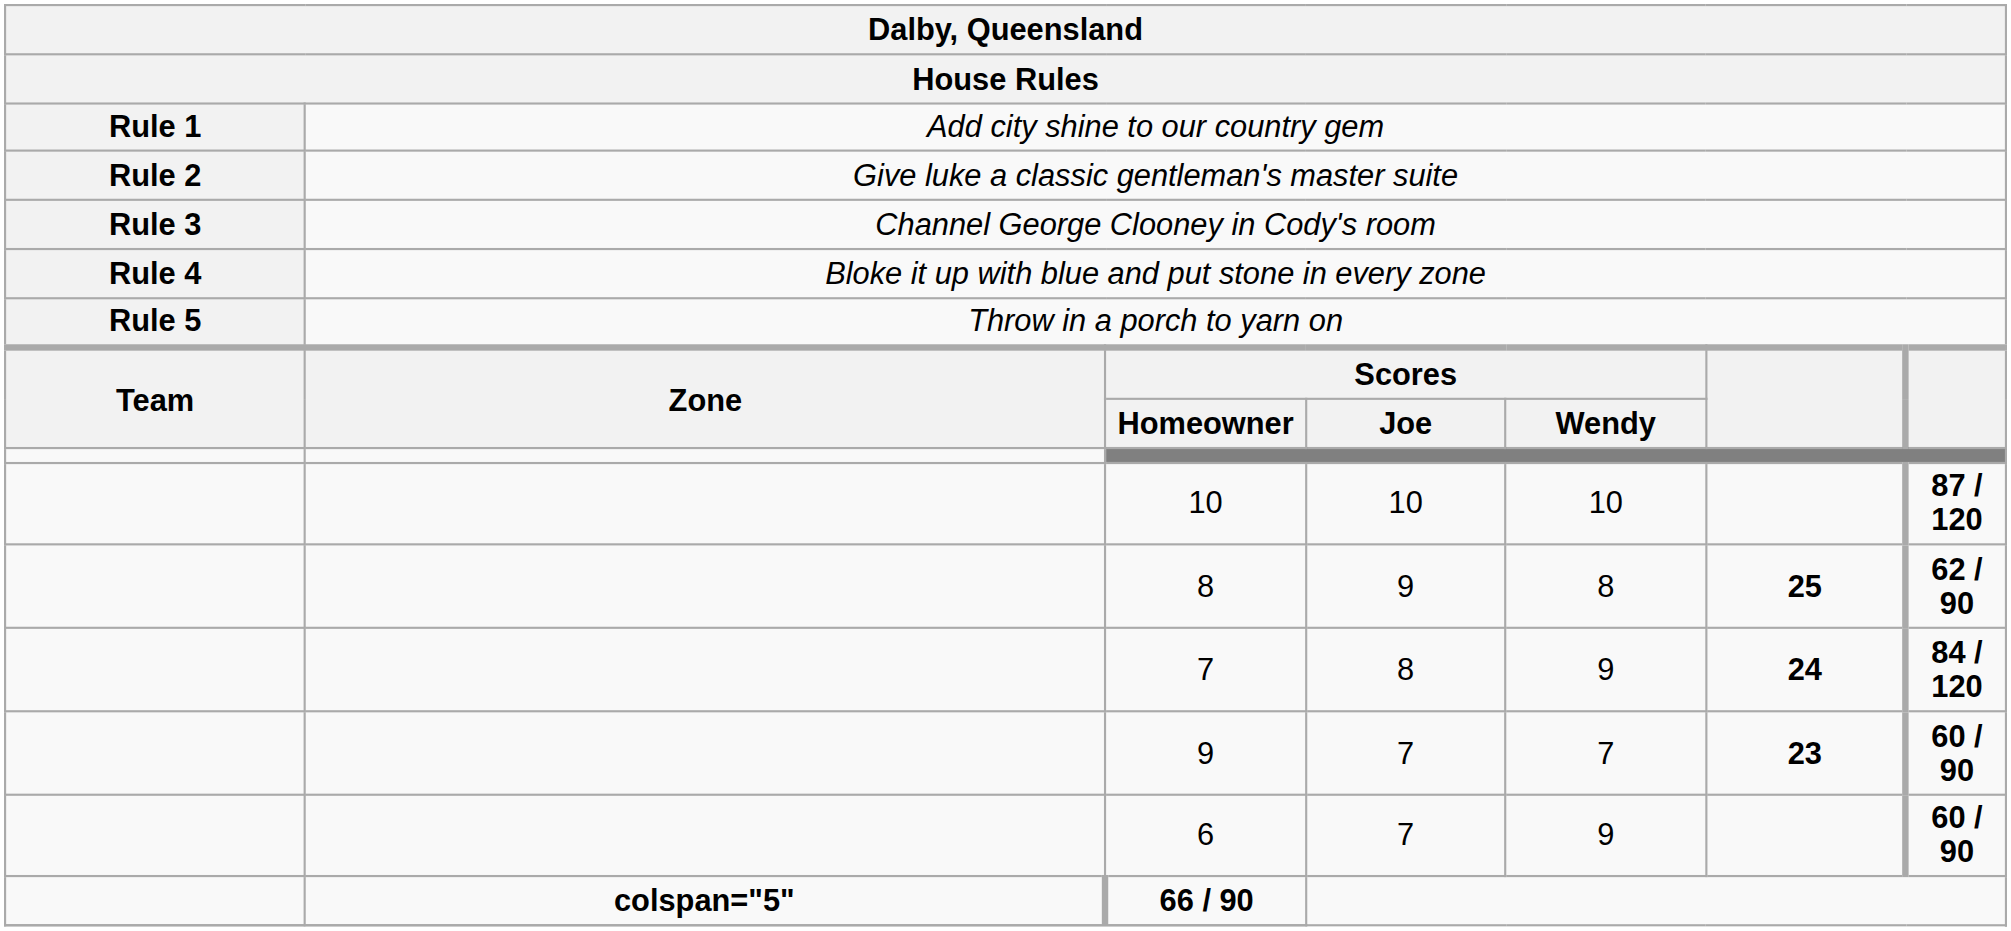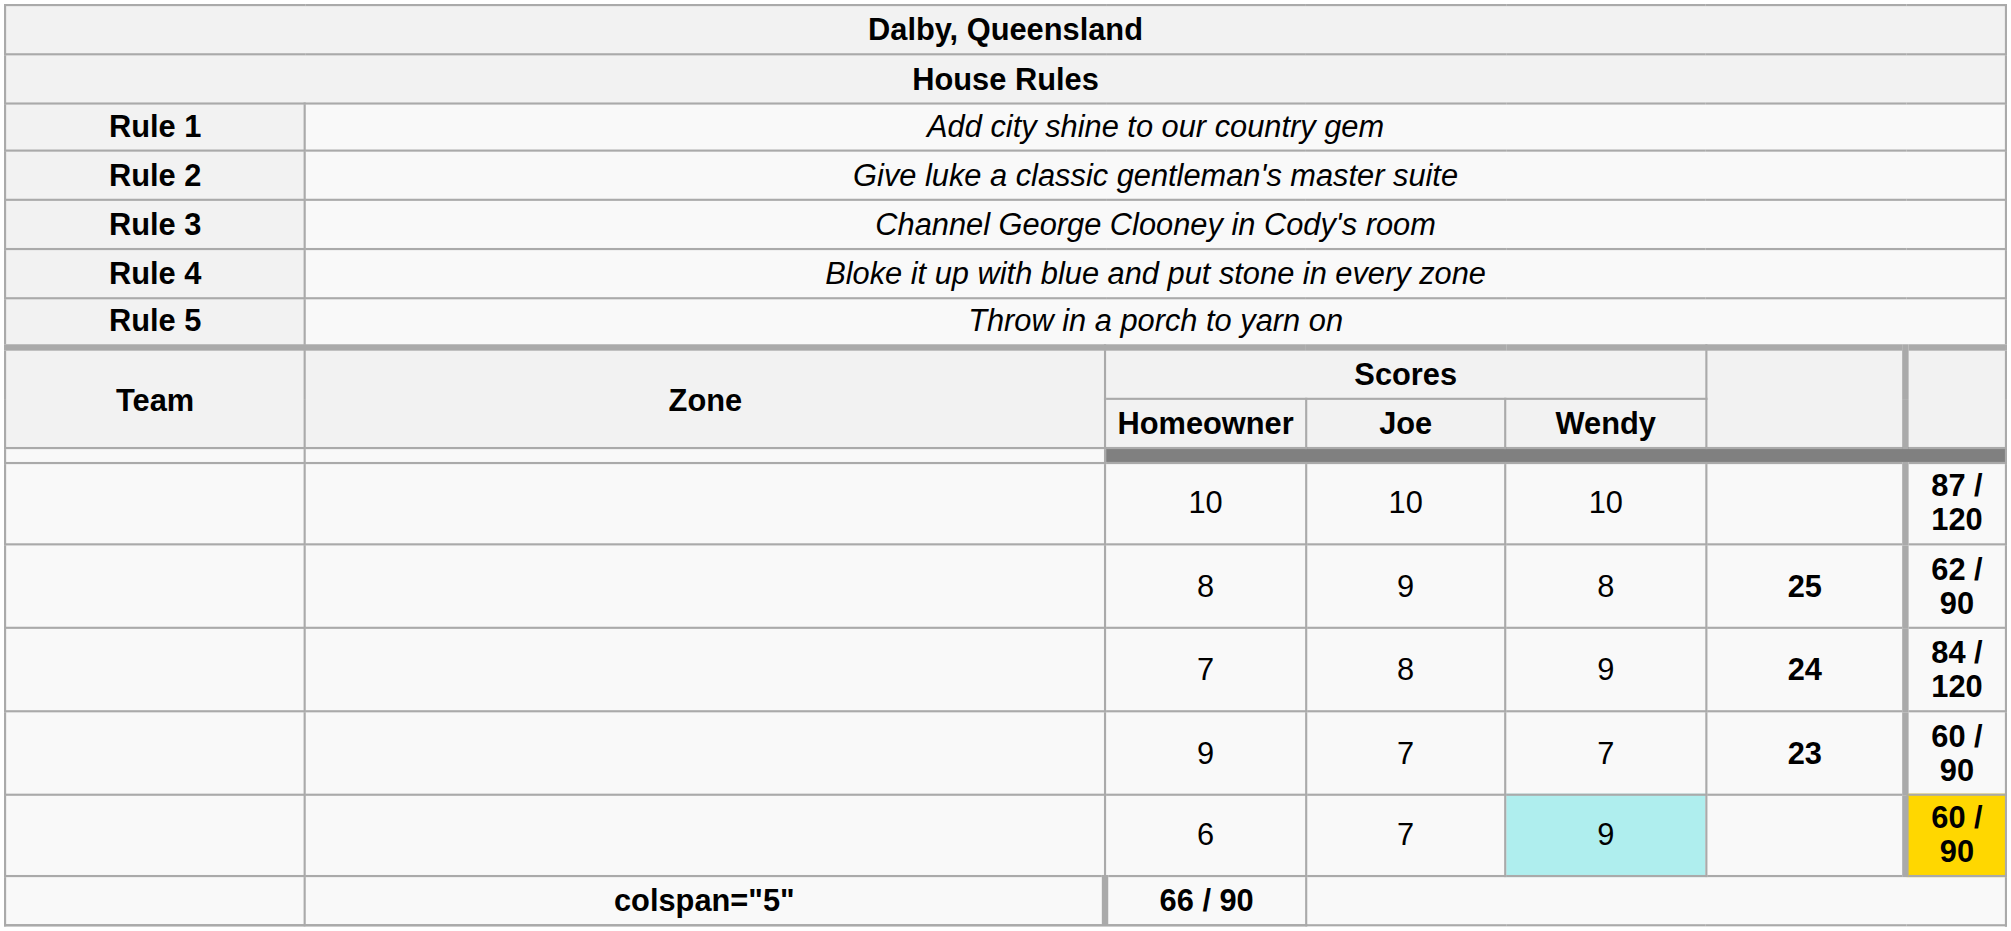(1606, 836) no background -> (1606, 836) paleturquoise background
(1957, 836) no background -> (1957, 836) gold background
